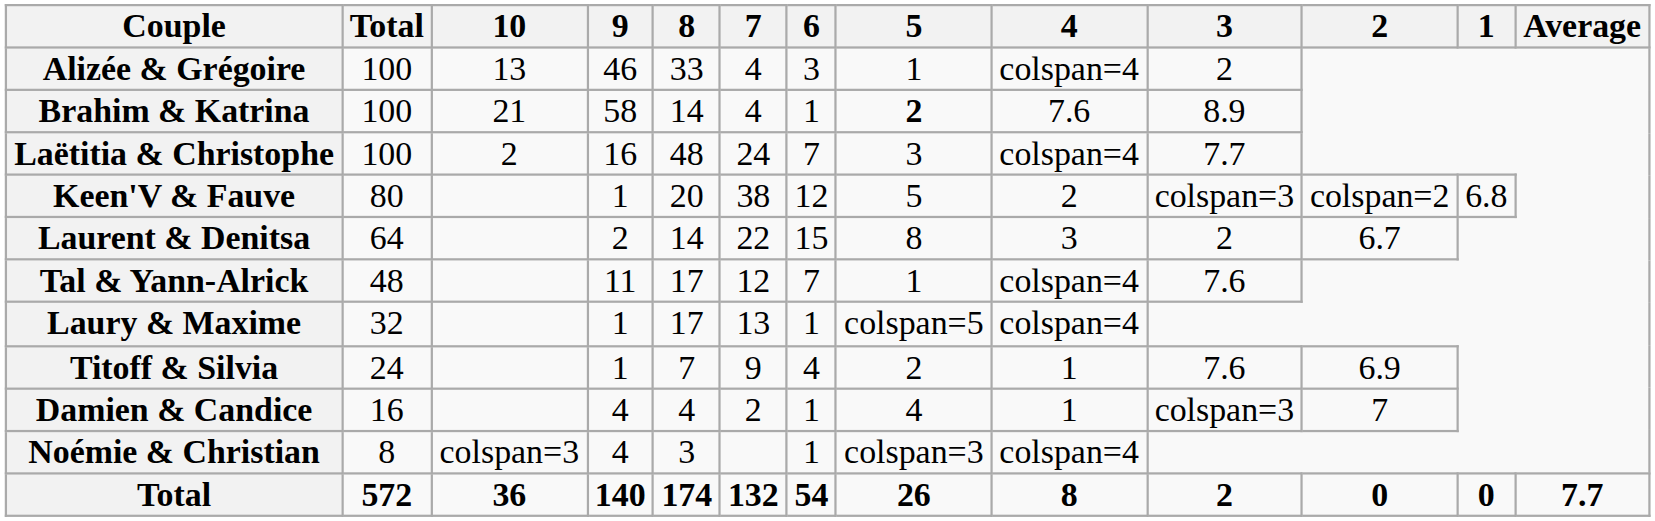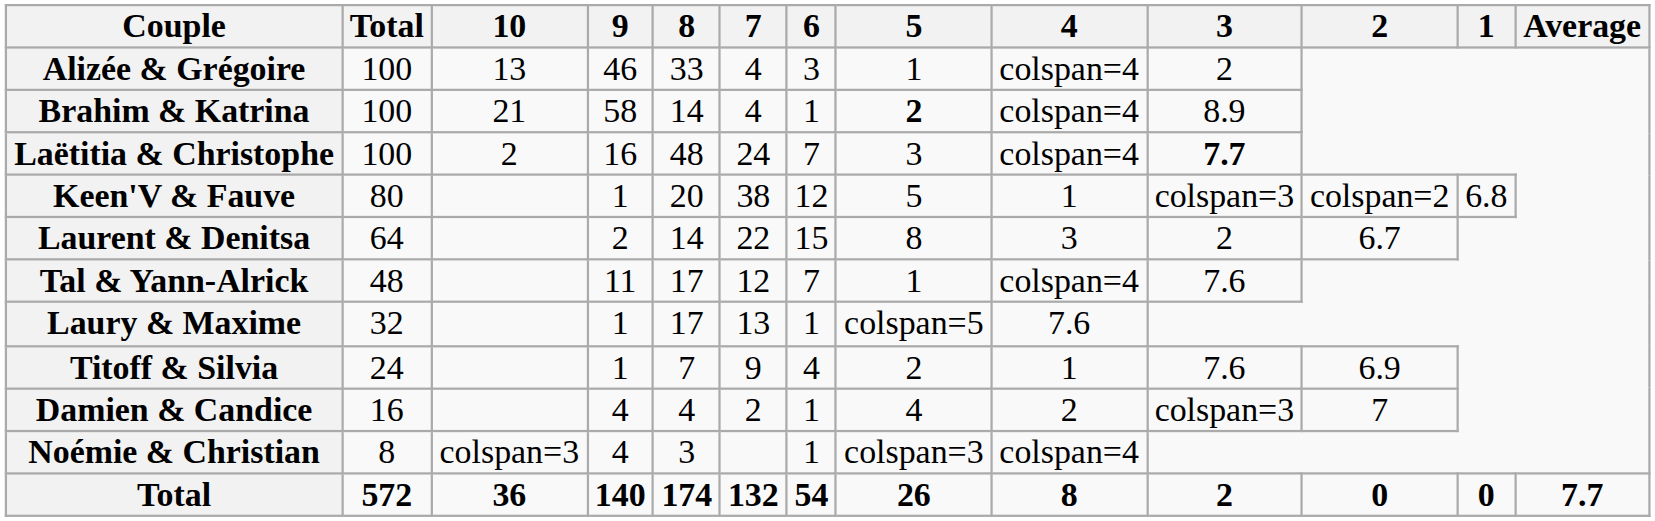(1069, 110) 7.6 -> (1069, 110) colspan=4
(1224, 153) normal -> (1224, 153) bold
(1069, 195) 2 -> (1069, 195) 1
(1069, 323) colspan=4 -> (1069, 323) 7.6
(1069, 408) 1 -> (1069, 408) 2
